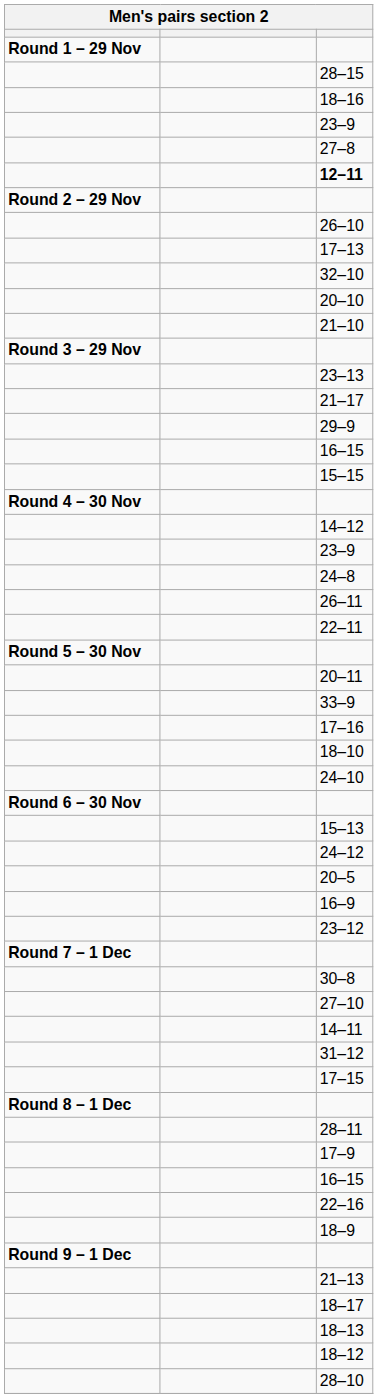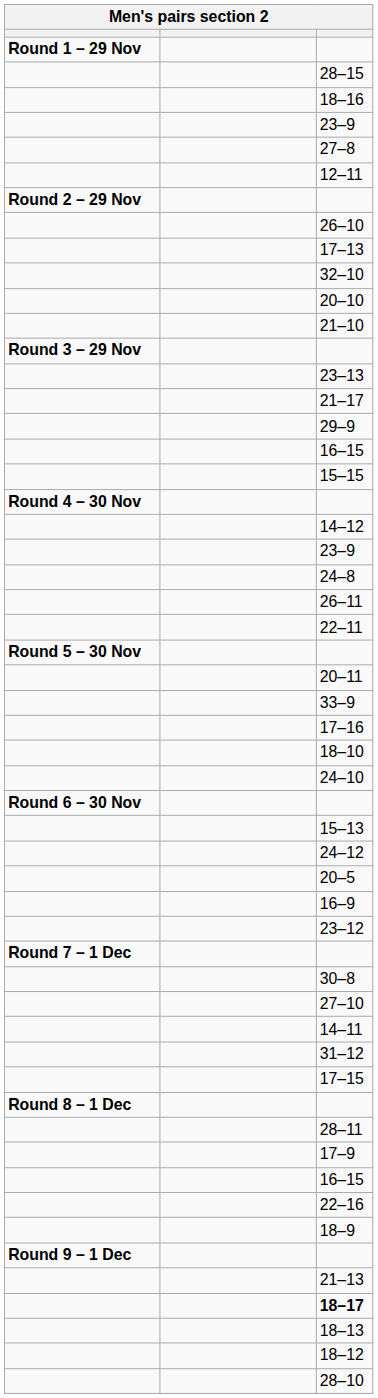(341, 175) bold -> (341, 175) normal
(342, 1305) normal -> (342, 1305) bold
